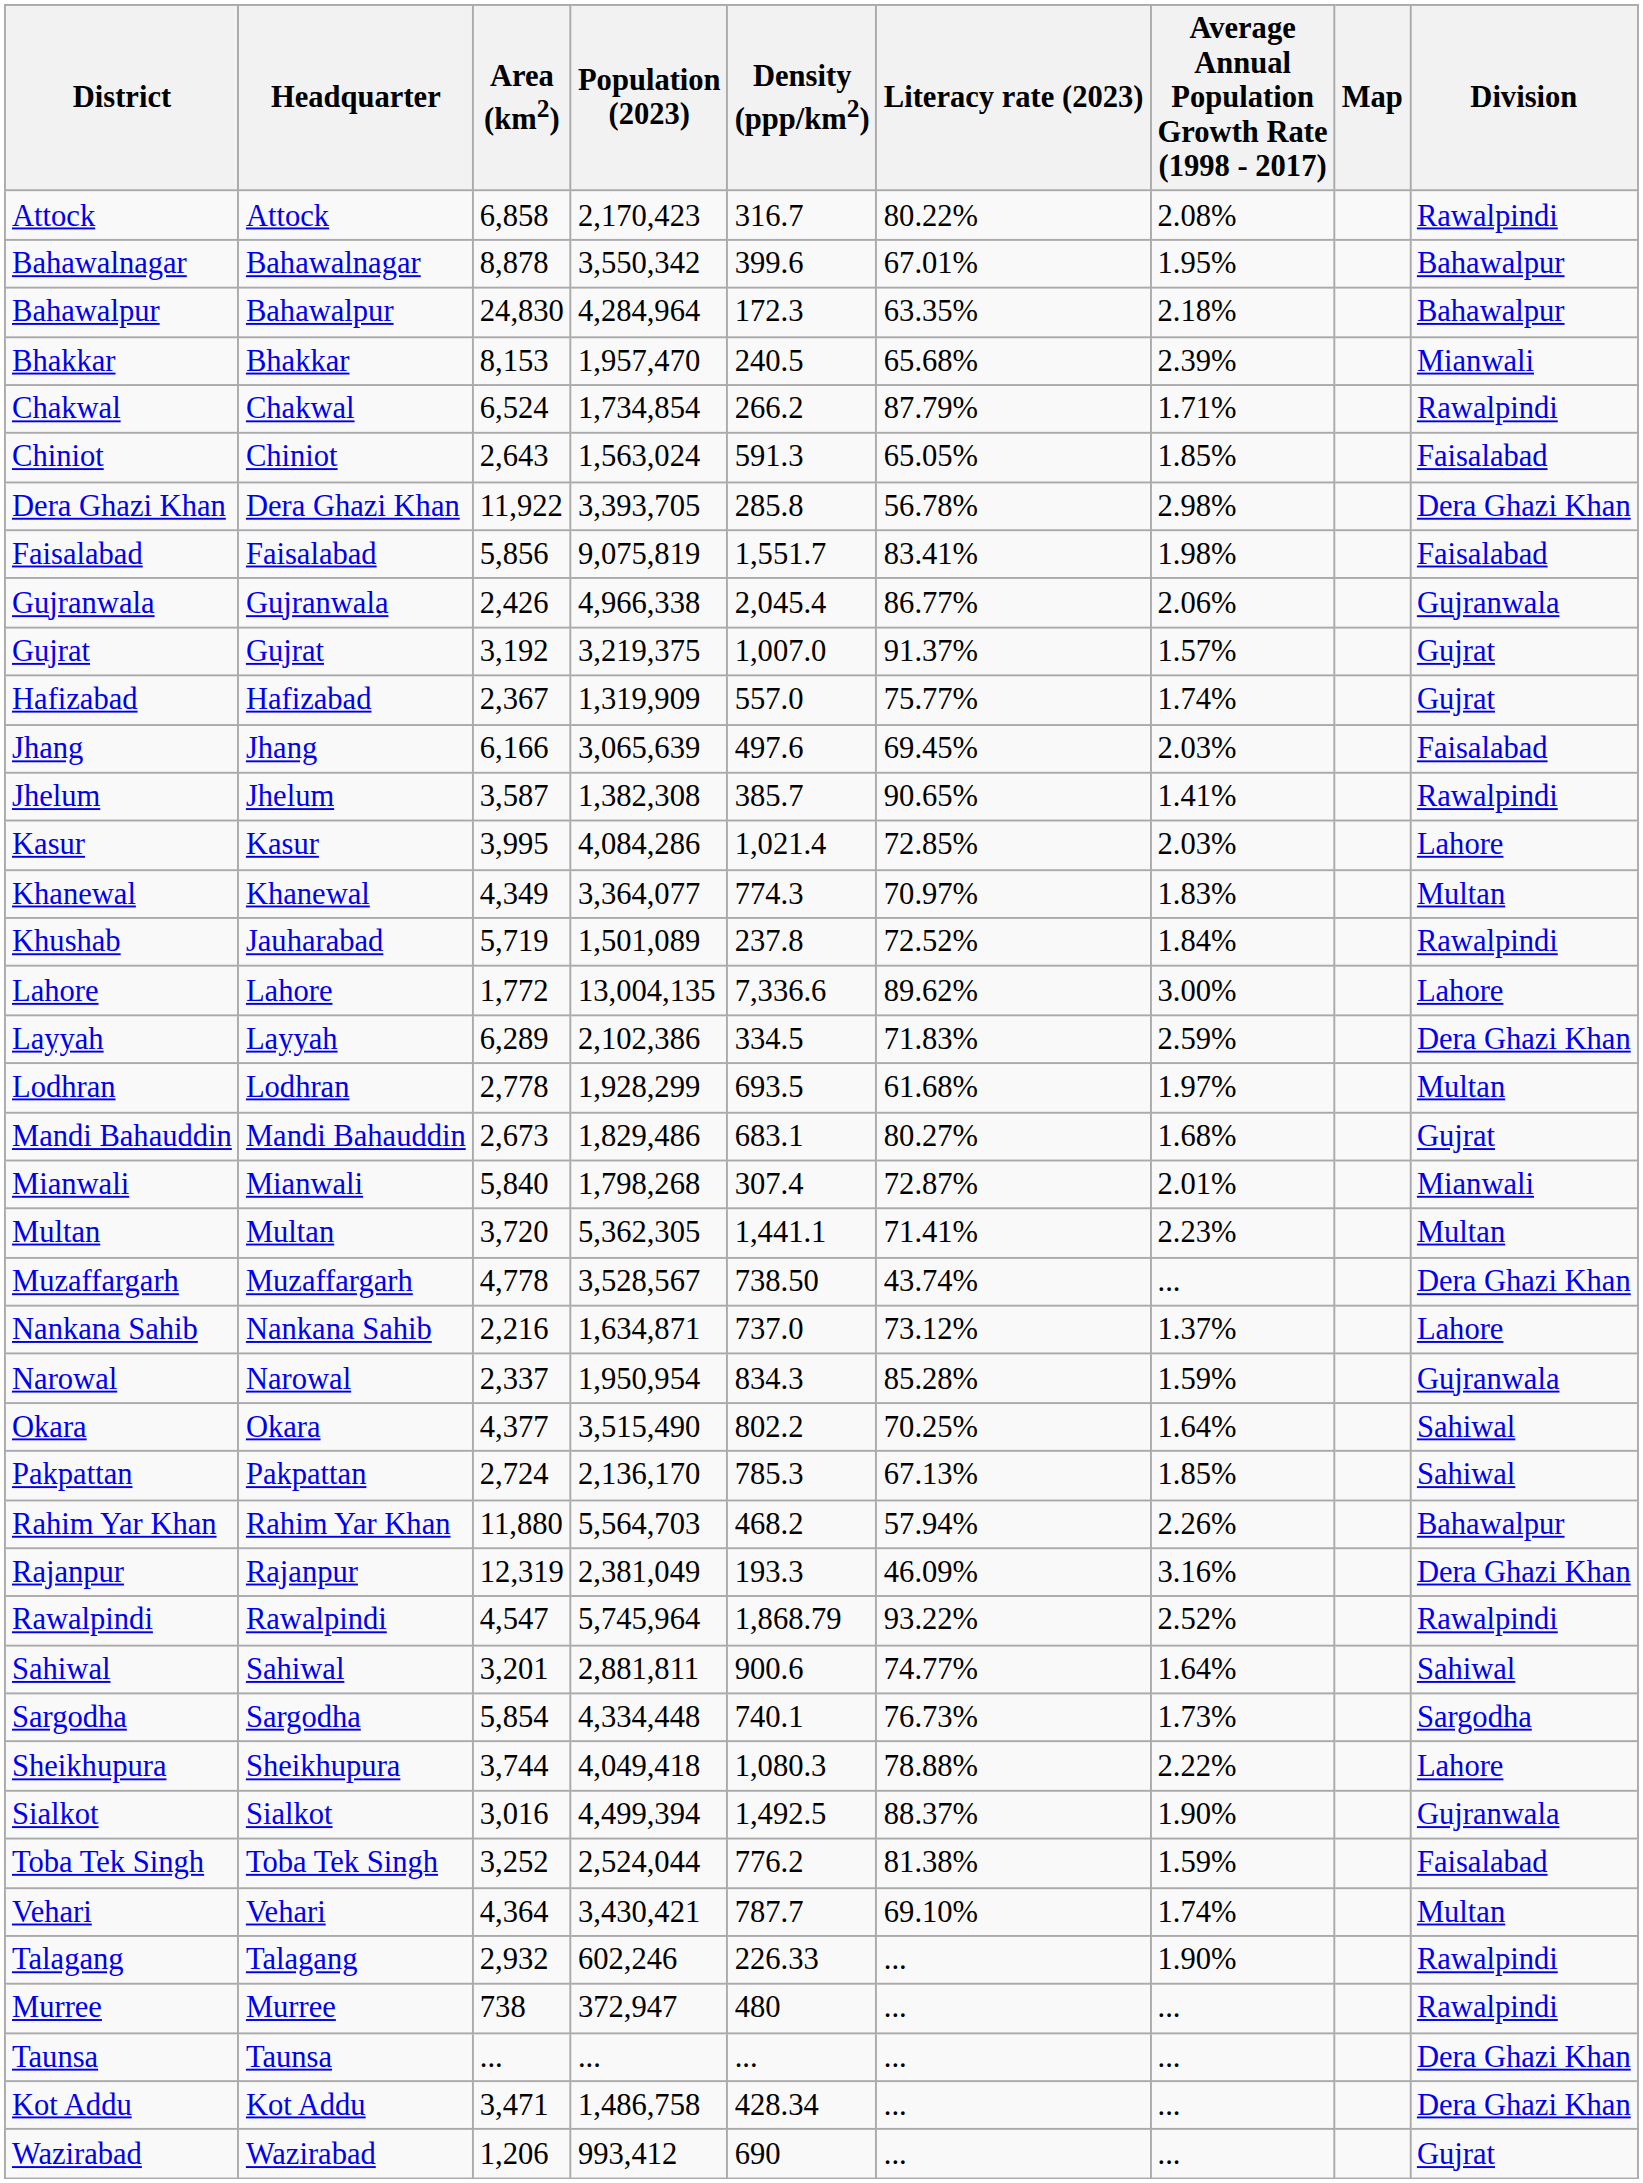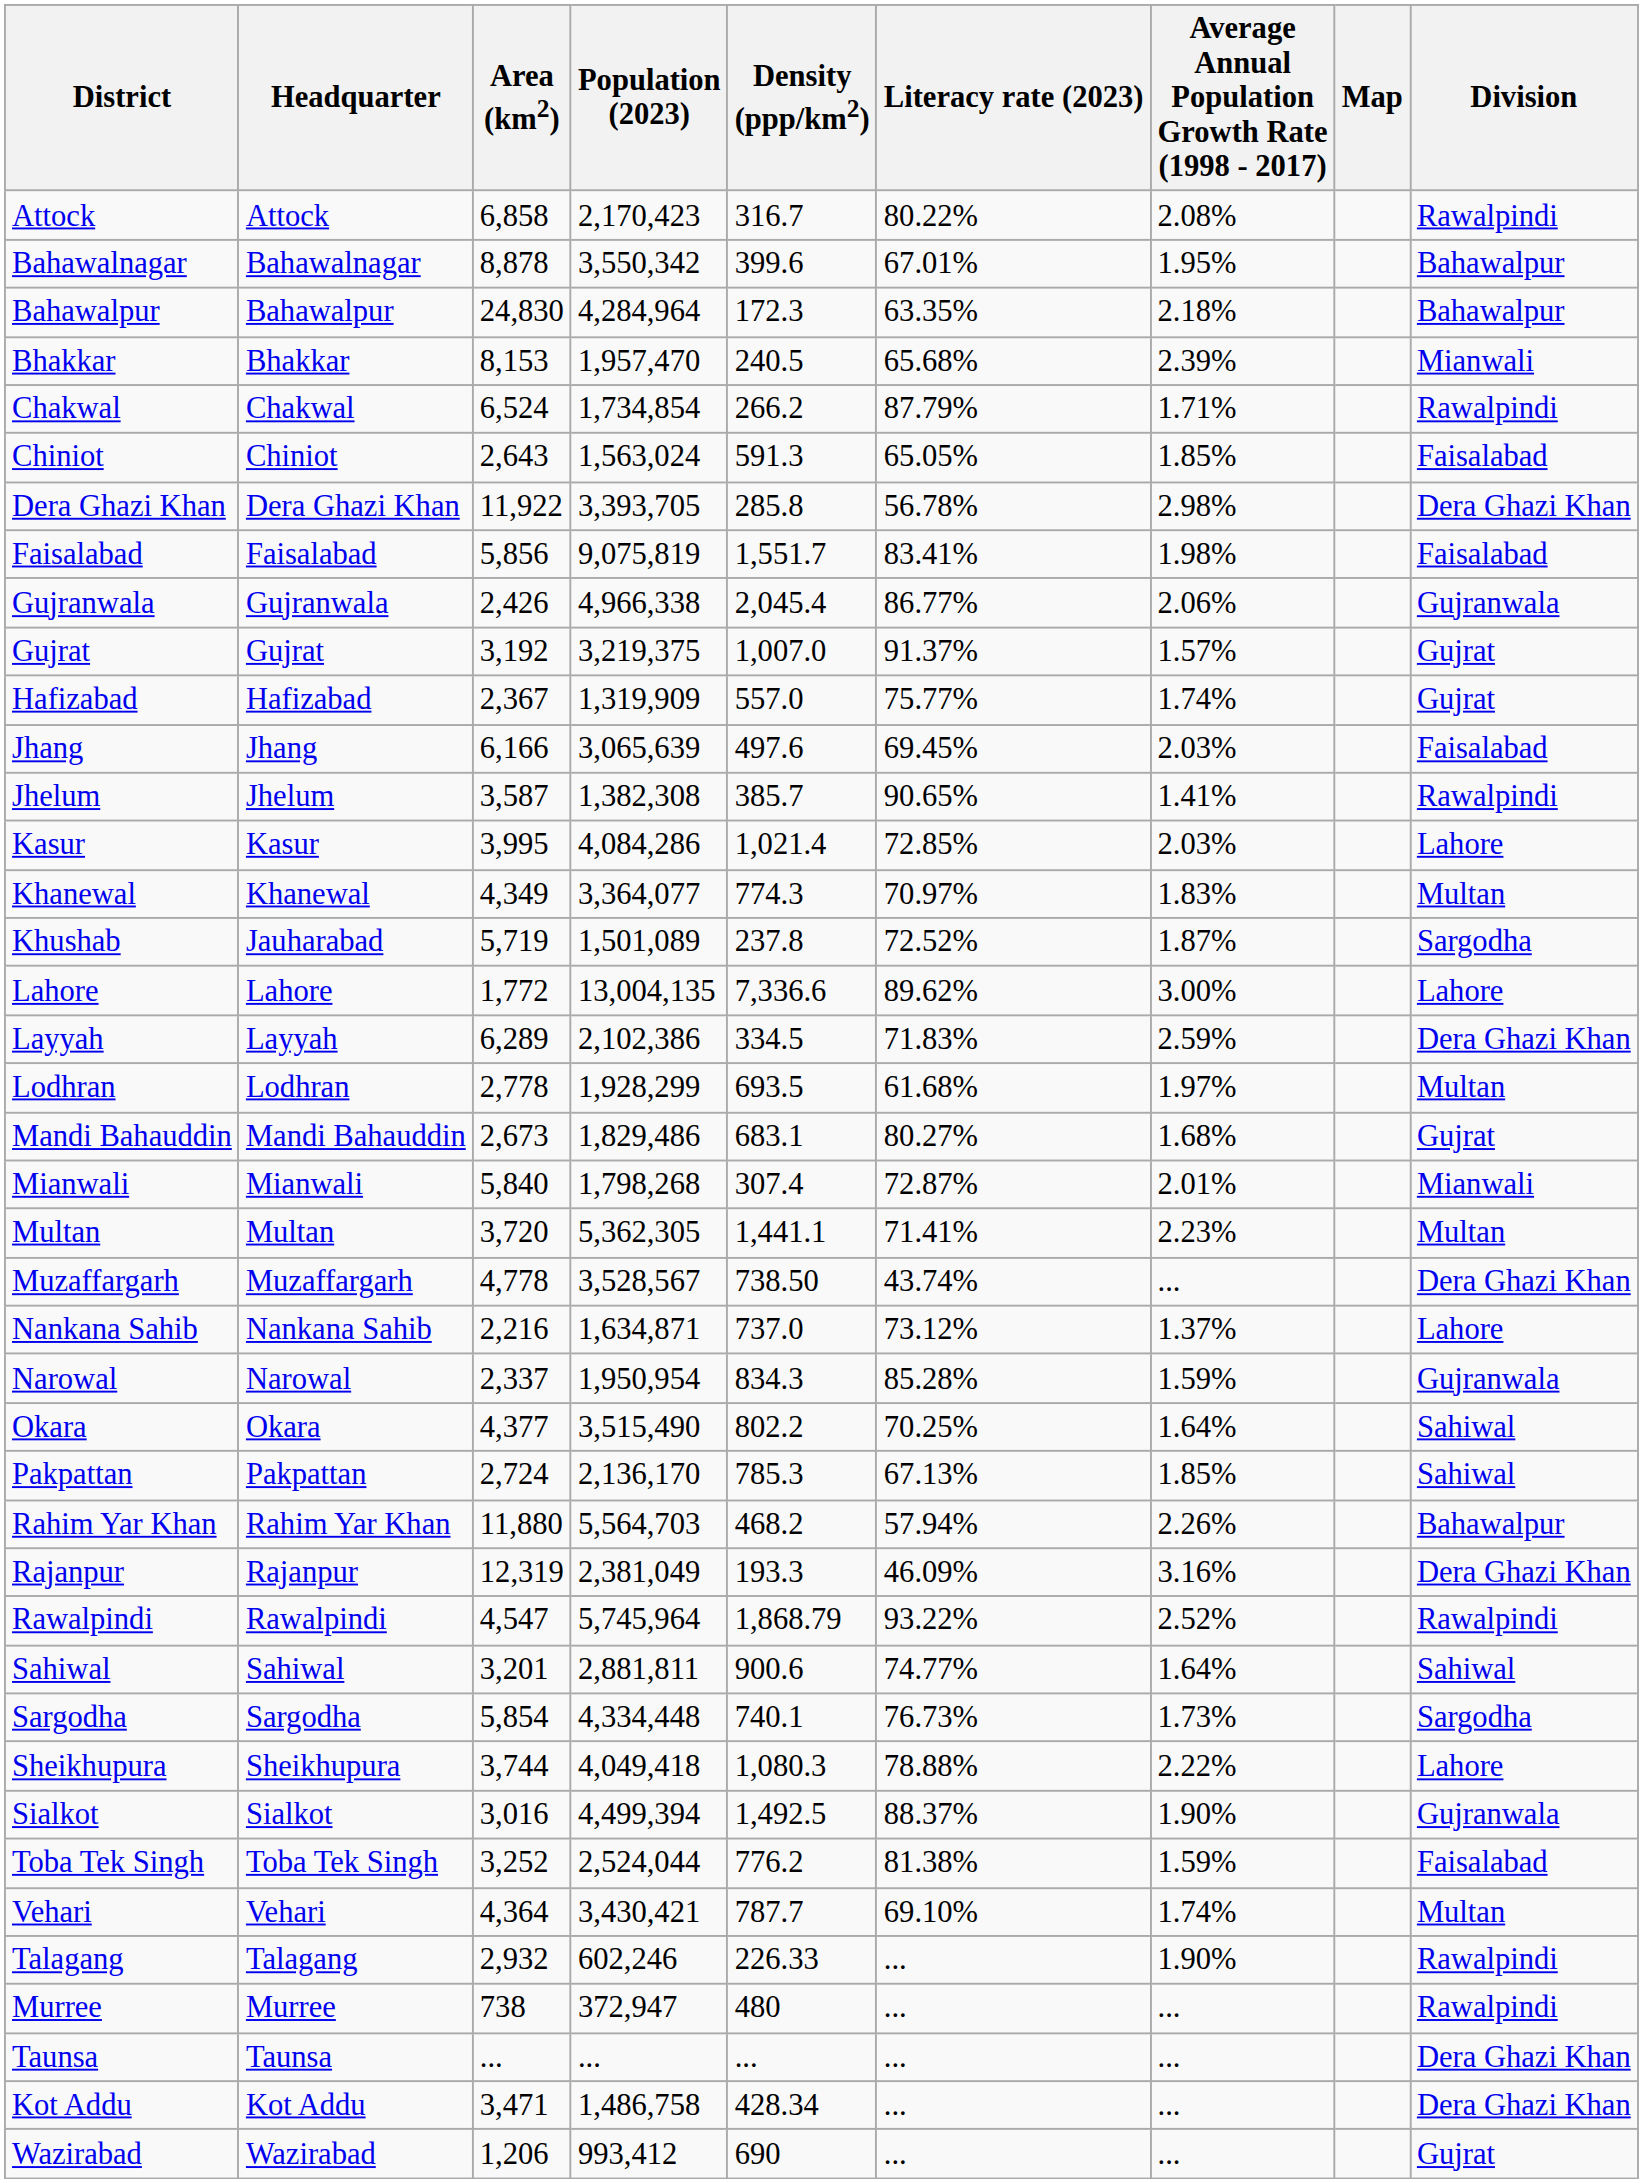(1197, 941) 1.84% -> (1197, 941) 1.87%
(1487, 941) Rawalpindi -> (1474, 941) Sargodha
